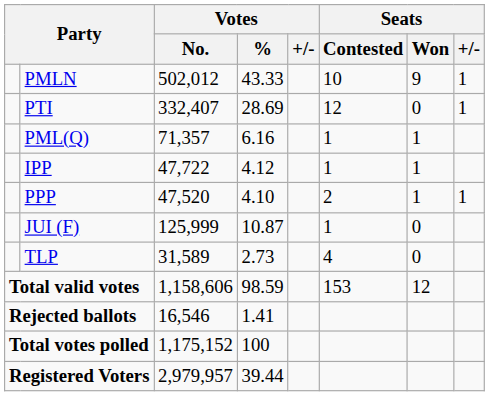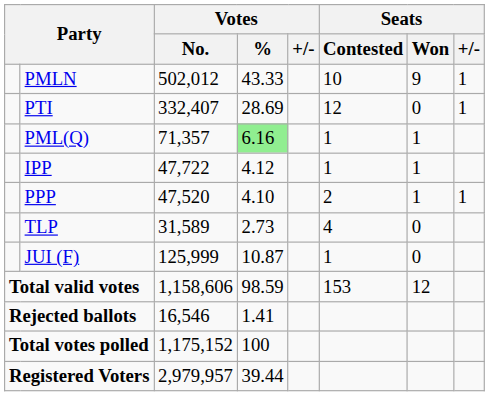(258, 138) no background -> (258, 138) lightgreen background
rows swapped: (41, 256) <-> (52, 227)
